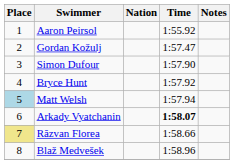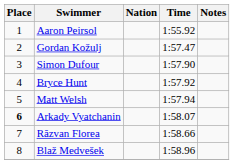(19, 99) lightblue background -> (19, 99) no background
(19, 116) normal -> (19, 116) bold
(179, 116) bold -> (179, 116) normal
(19, 133) khaki background -> (19, 133) no background
